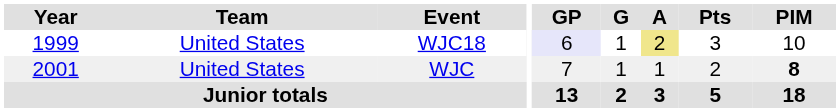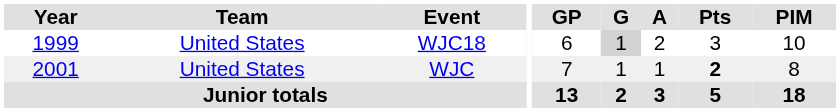(567, 42) lavender background -> (567, 42) no background
(621, 42) no background -> (621, 42) lightgrey background
(660, 42) khaki background -> (660, 42) no background
(715, 68) normal -> (715, 68) bold
(794, 68) bold -> (794, 68) normal
